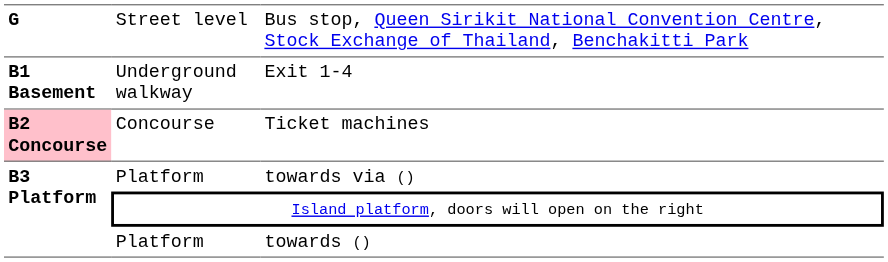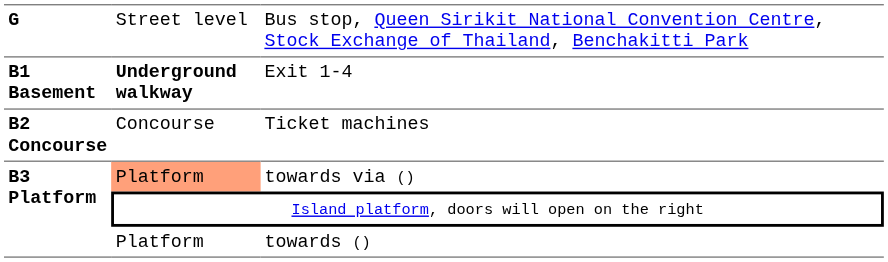(176, 83) normal -> (176, 83) bold
(58, 135) pink background -> (58, 135) no background
(160, 177) no background -> (160, 177) lightsalmon background
